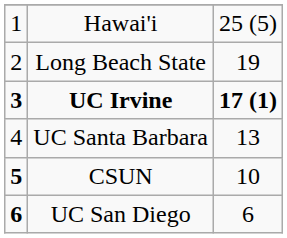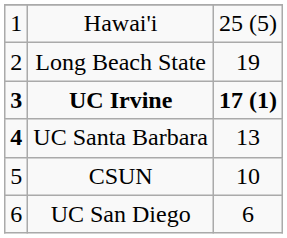(16, 137) normal -> (16, 137) bold
(16, 175) bold -> (16, 175) normal
(16, 213) bold -> (16, 213) normal
